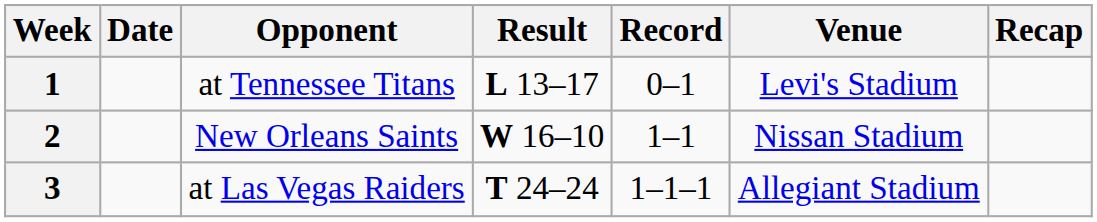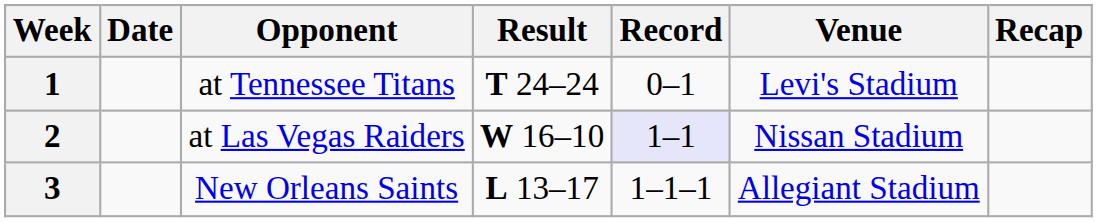(542, 83) L 13–17 -> (542, 83) T 24–24
(327, 135) New Orleans Saints -> (327, 135) at Las Vegas Raiders
(671, 135) no background -> (671, 135) lavender background
(327, 188) at Las Vegas Raiders -> (327, 188) New Orleans Saints
(542, 188) T 24–24 -> (542, 188) L 13–17
